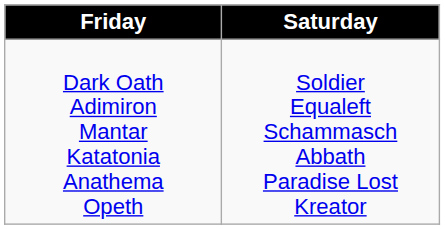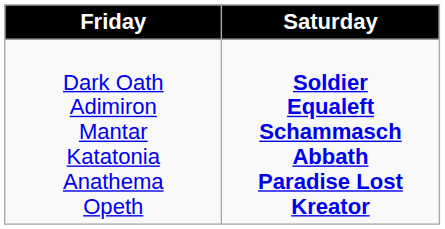(330, 143) normal -> (330, 143) bold
